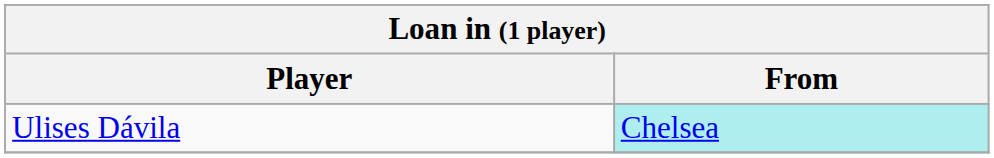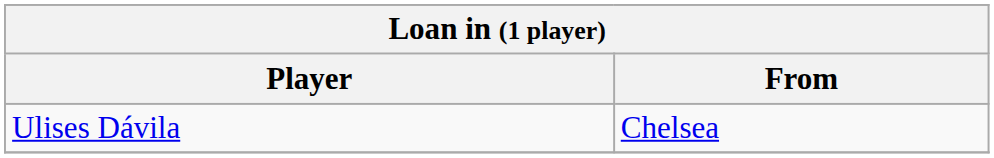(670, 127) paleturquoise background -> (670, 127) no background
